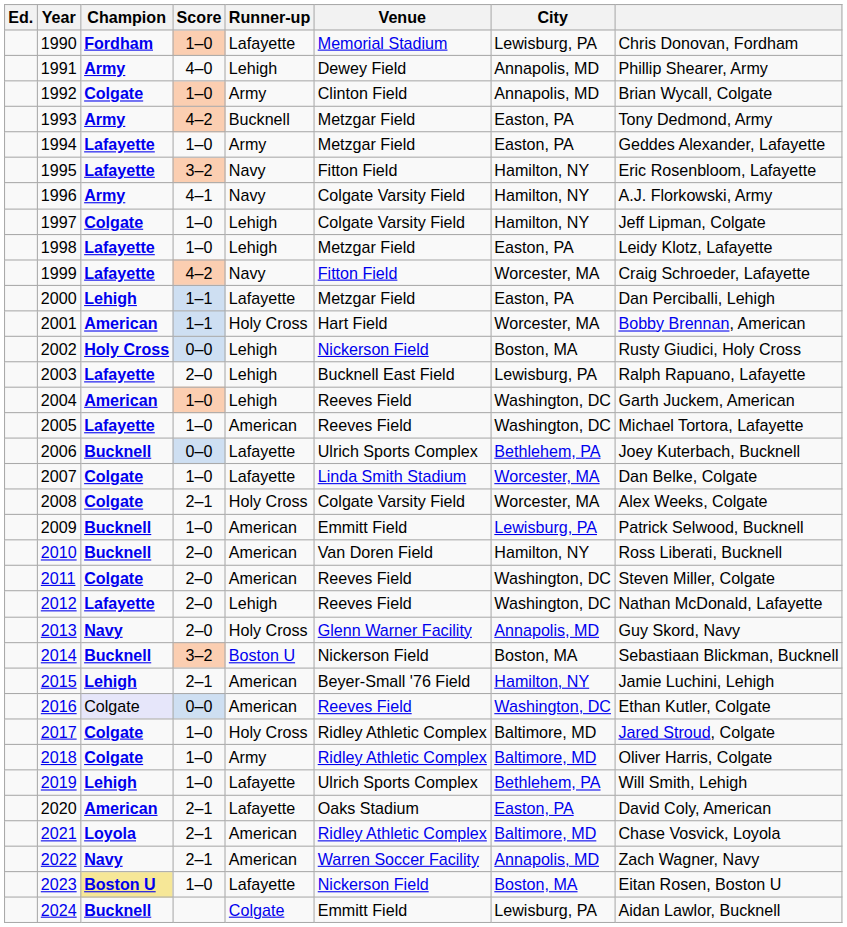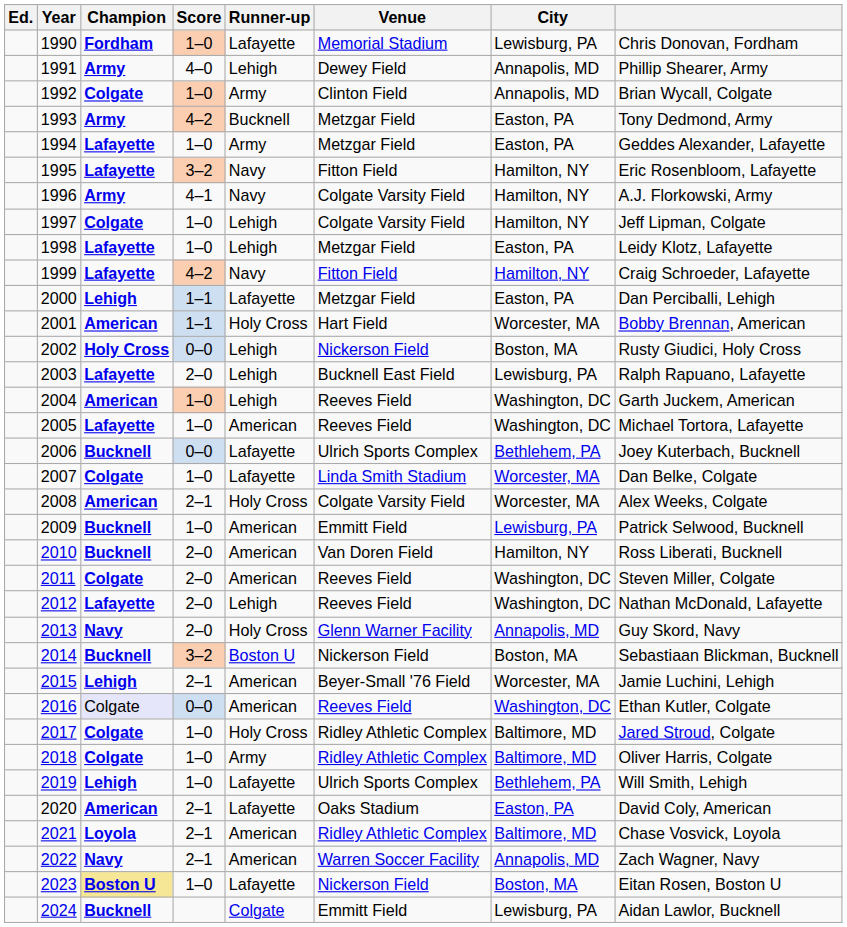(547, 273) Worcester, MA -> (542, 273) Hamilton, NY
(114, 502) Colgate -> (121, 502) American
(542, 681) Hamilton, NY -> (547, 681) Worcester, MA
